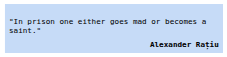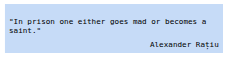(184, 44) bold -> (184, 44) normal
